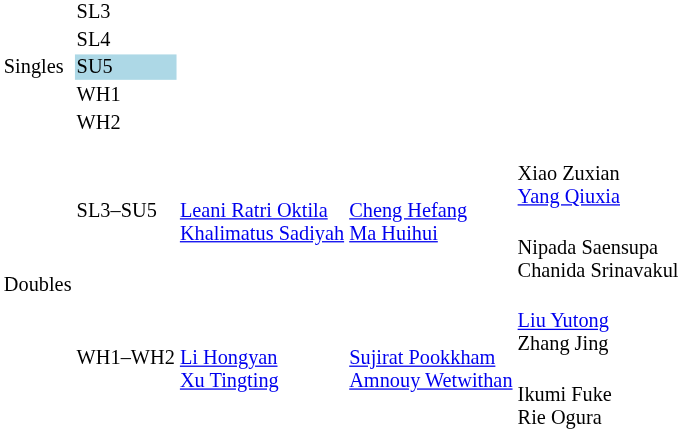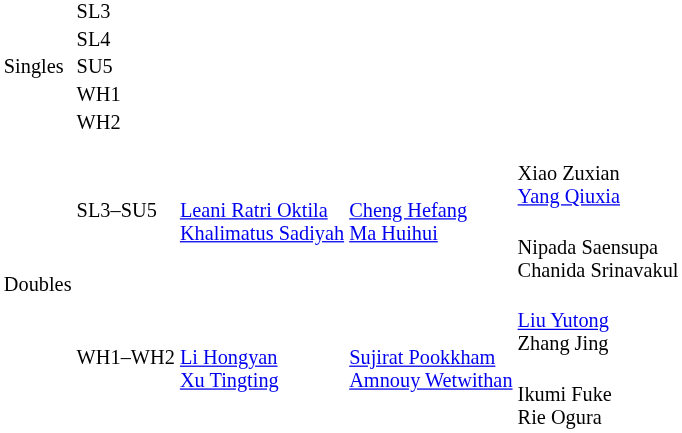(95, 66) lightblue background -> (95, 66) no background
